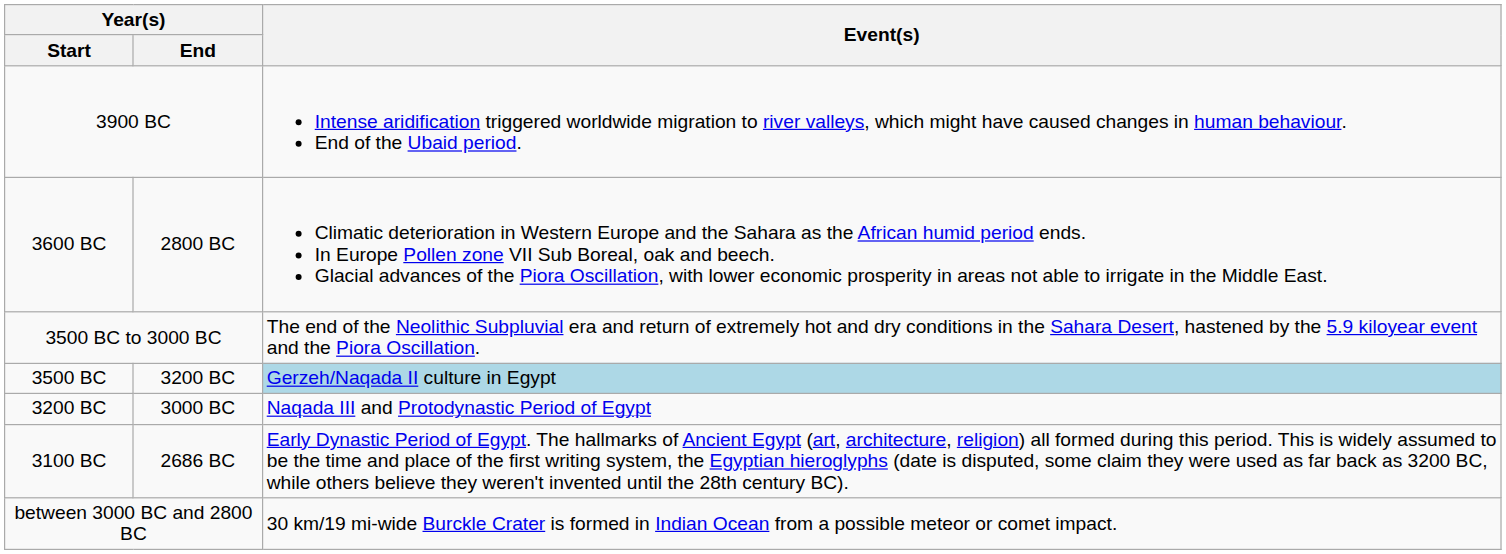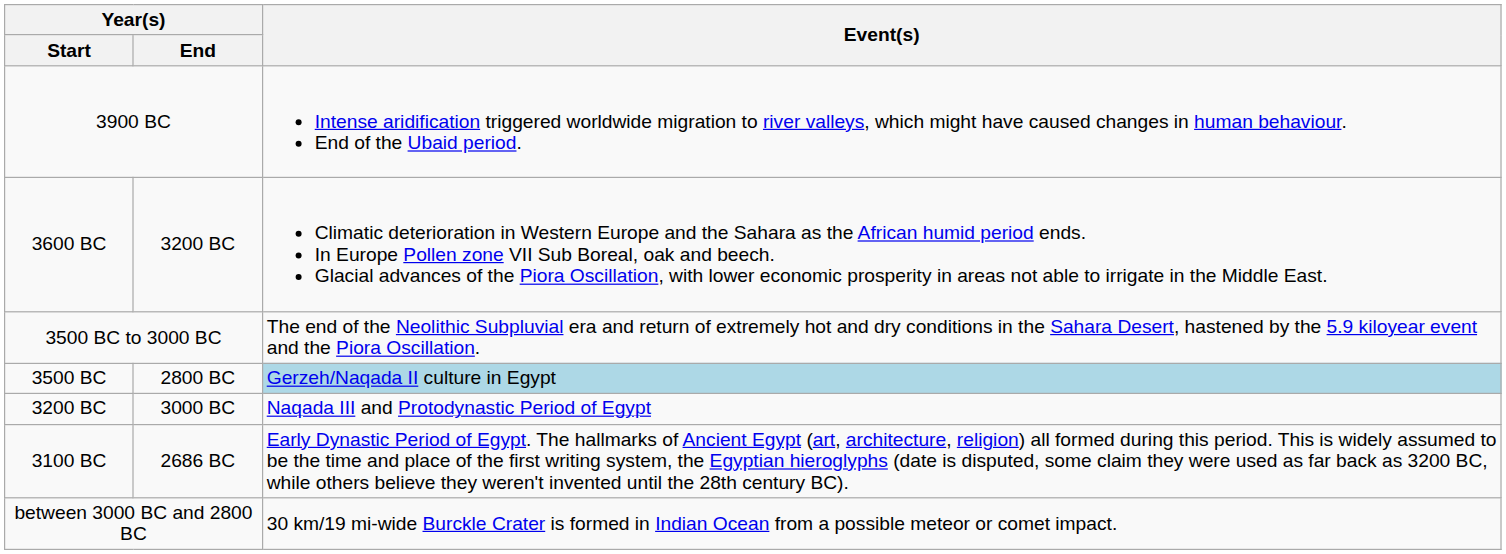(198, 244) 2800 BC -> (198, 244) 3200 BC
(198, 378) 3200 BC -> (198, 378) 2800 BC
